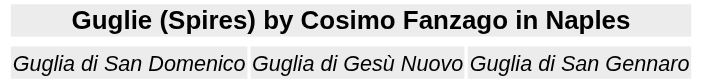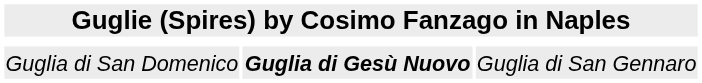(358, 63) normal -> (358, 62) bold
